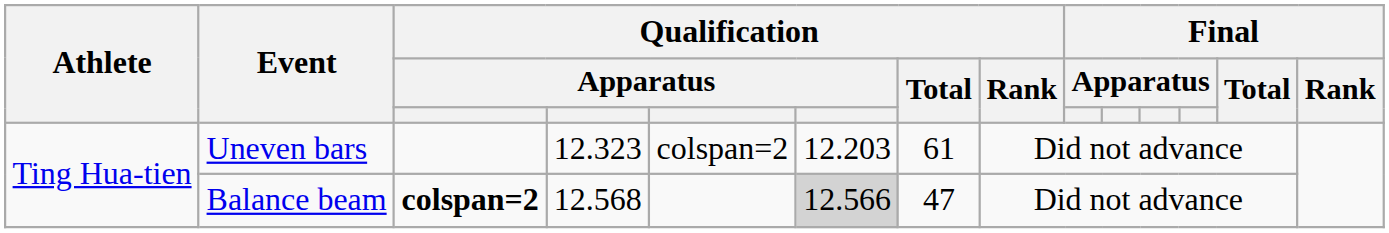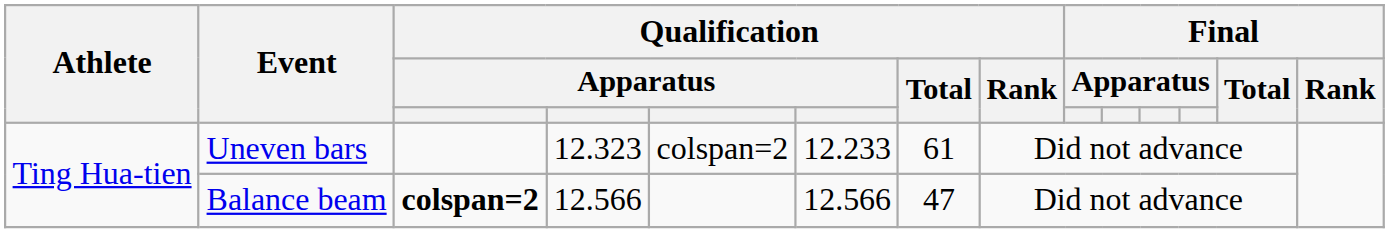(847, 148) 12.203 -> (847, 148) 12.233
(598, 200) 12.568 -> (598, 200) 12.566
(847, 200) lightgrey background -> (847, 200) no background
